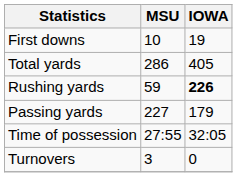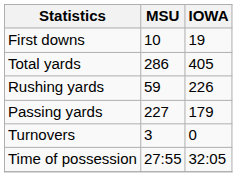(201, 87) bold -> (201, 87) normal
rows swapped: (42, 159) <-> (72, 135)
